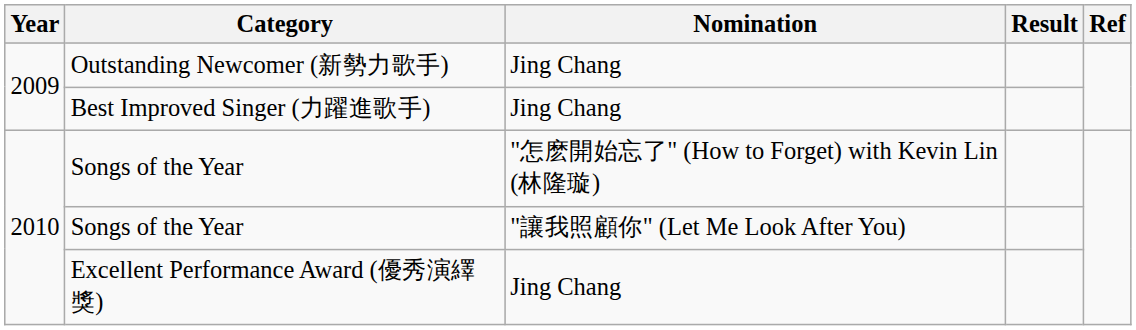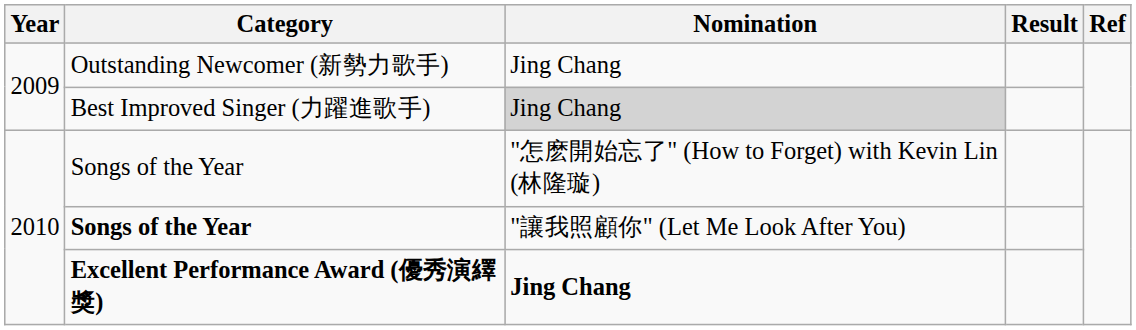(566, 108) no background -> (566, 108) lightgrey background
(157, 227) normal -> (161, 227) bold
(273, 286) normal -> (284, 286) bold
(566, 286) normal -> (571, 286) bold
